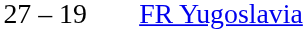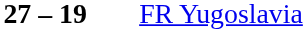(45, 13) normal -> (45, 13) bold
